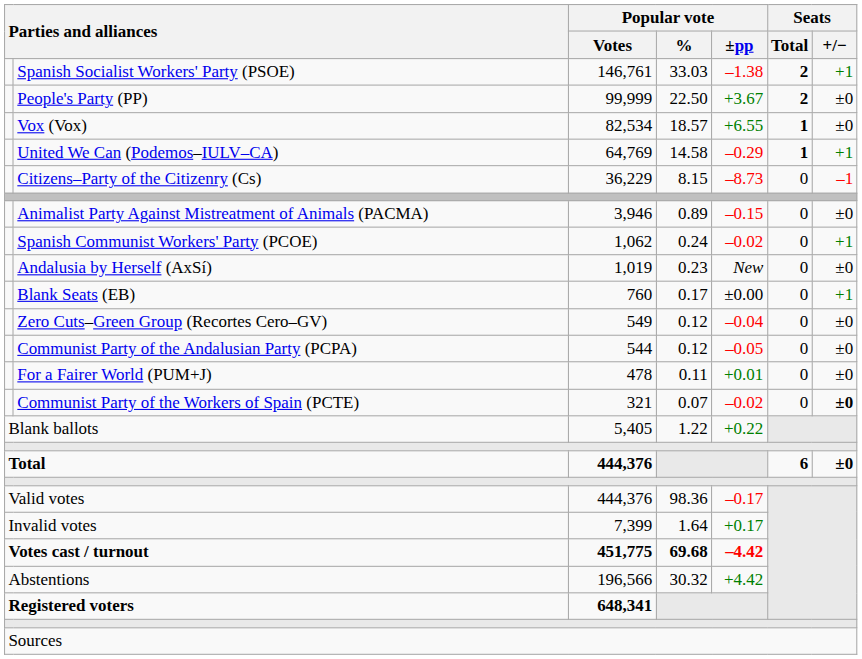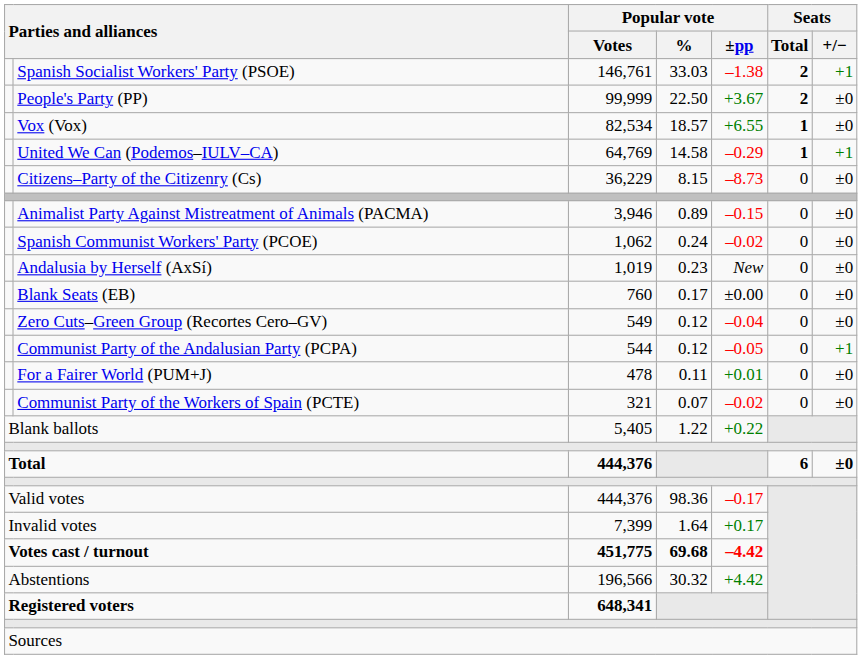(845, 179) –1 -> (844, 179) ±0
(844, 240) +1 -> (844, 240) ±0
(844, 294) +1 -> (844, 294) ±0
(844, 348) ±0 -> (844, 348) +1
(844, 402) bold -> (844, 402) normal
